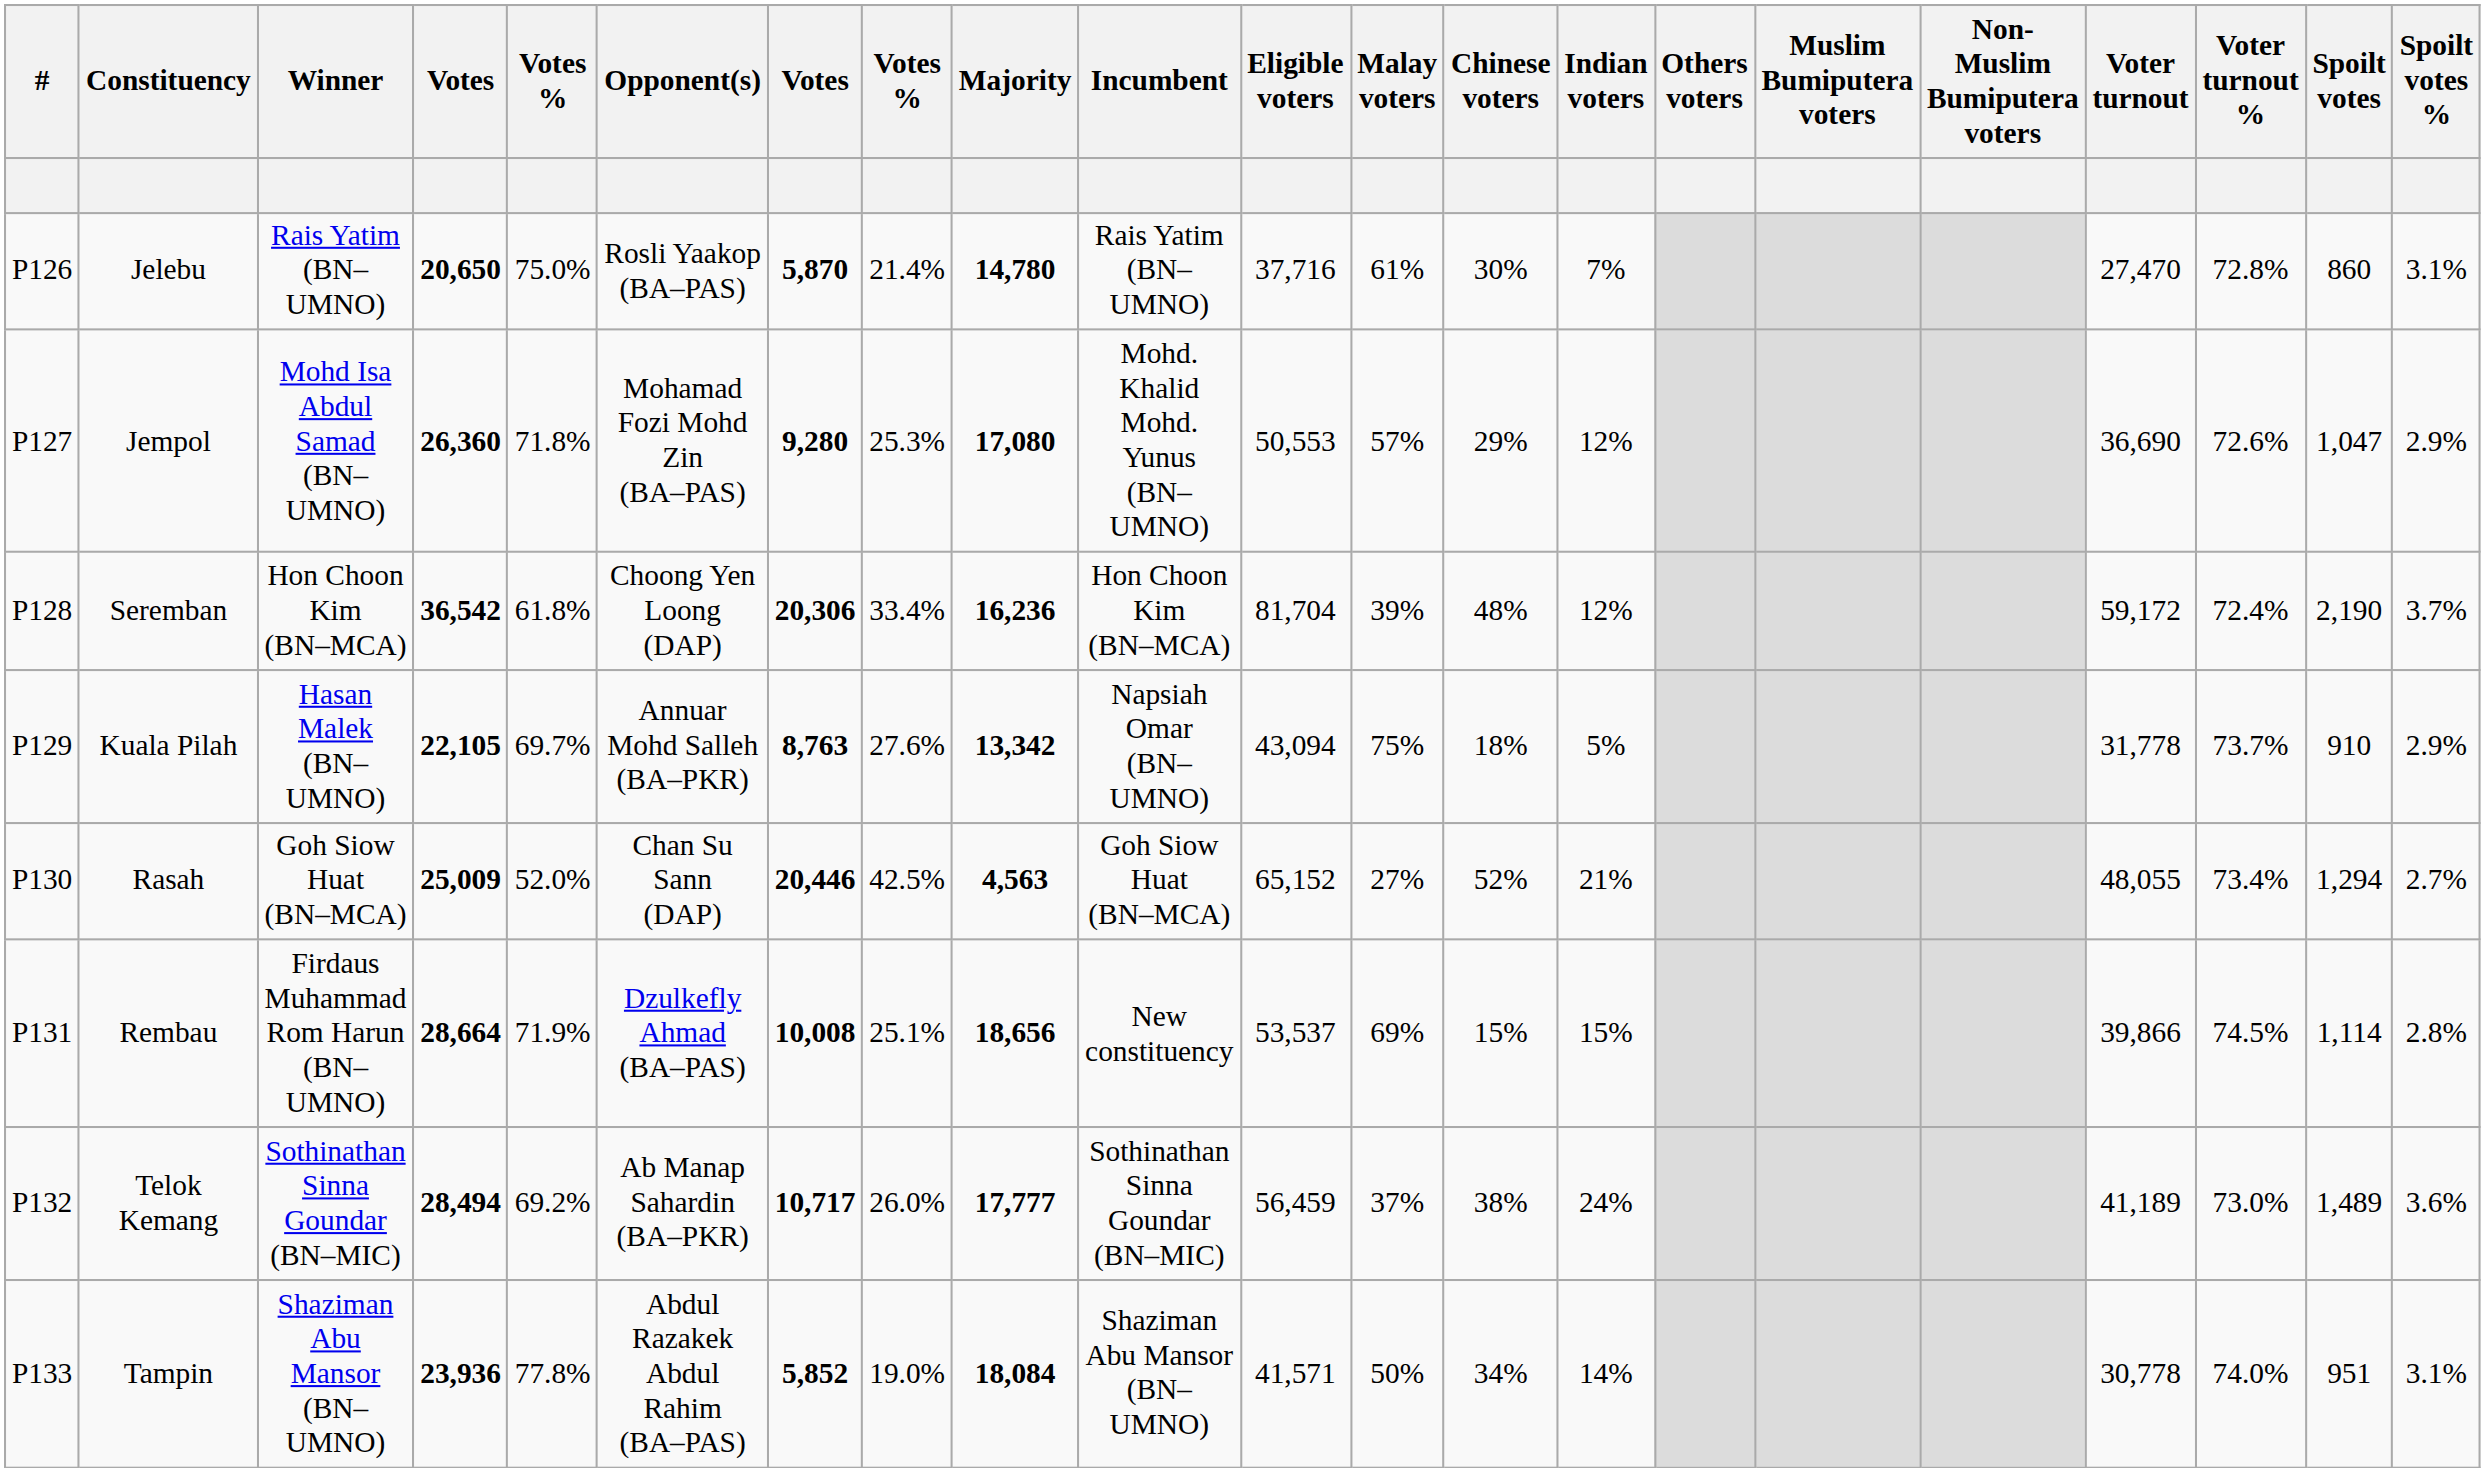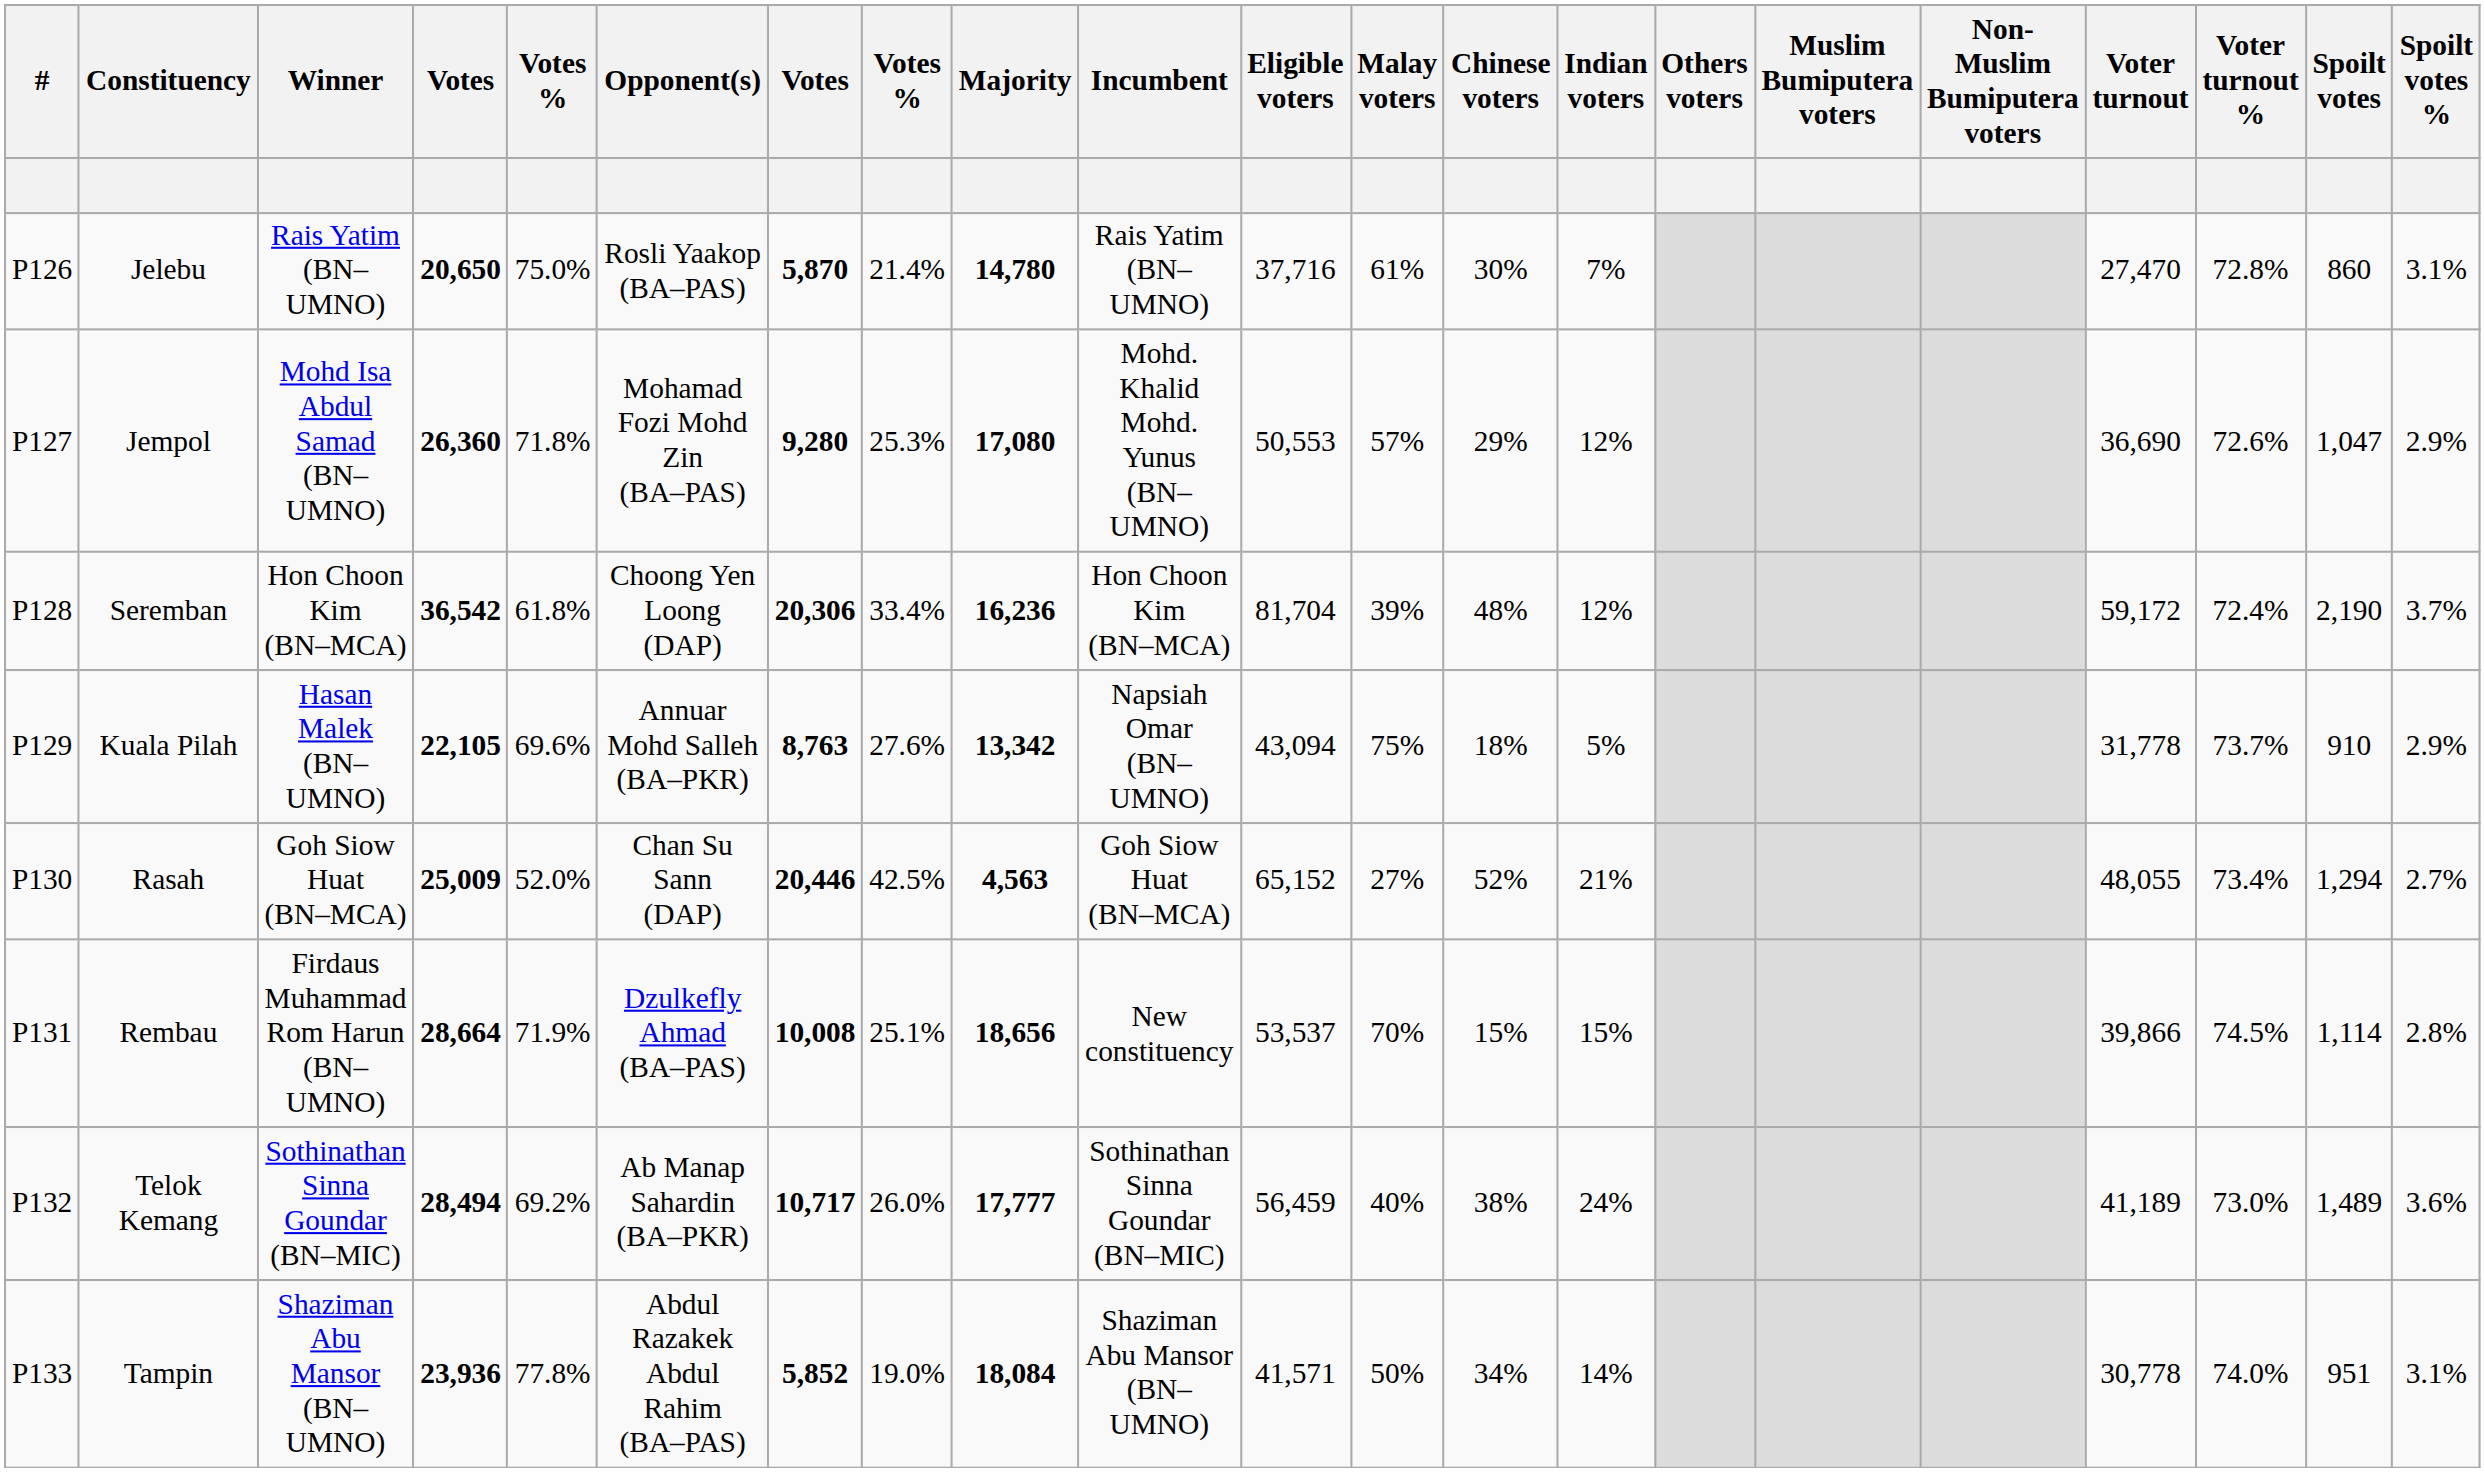(553, 745) 69.7% -> (553, 745) 69.6%
(1397, 1033) 69% -> (1397, 1033) 70%
(1397, 1203) 37% -> (1397, 1203) 40%
